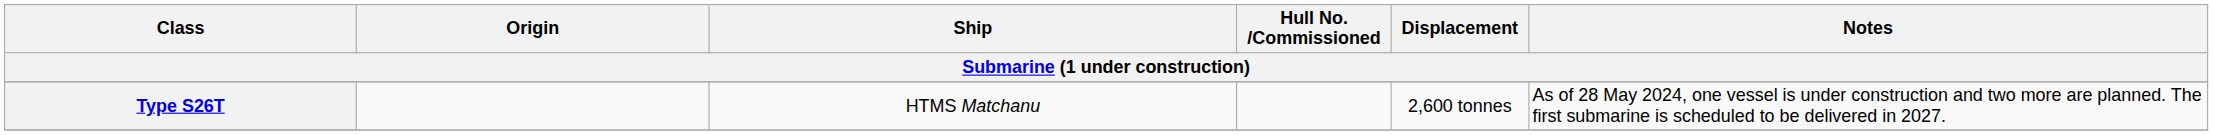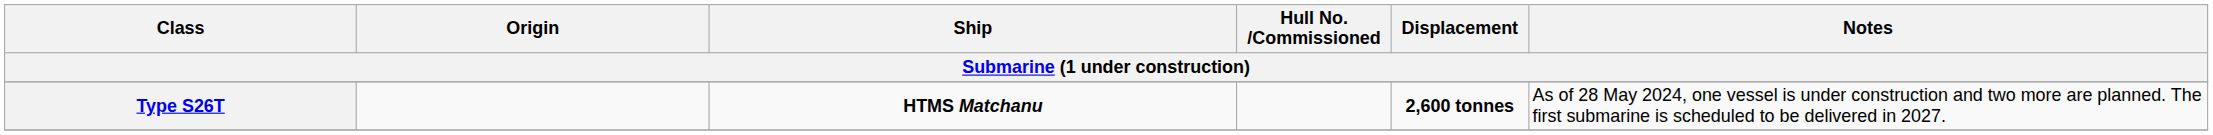(973, 105) normal -> (973, 105) bold
(1460, 105) normal -> (1460, 105) bold
